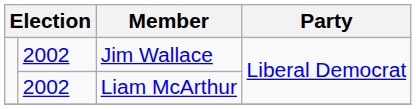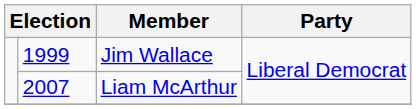(46, 54) 2002 -> (46, 54) 1999
(46, 87) 2002 -> (46, 87) 2007
